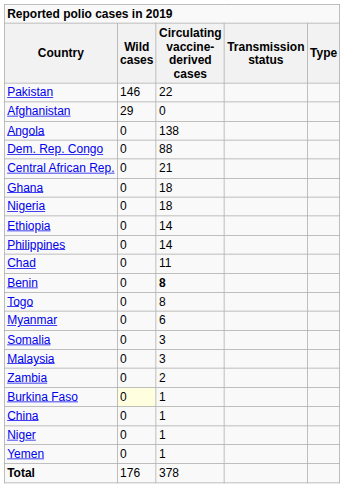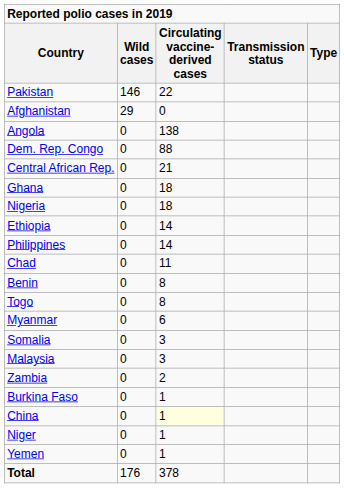(162, 282) bold -> (162, 282) normal
(123, 397) lightyellow background -> (123, 397) no background
(162, 416) no background -> (162, 416) lightyellow background
